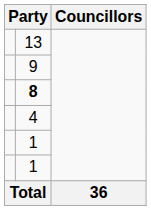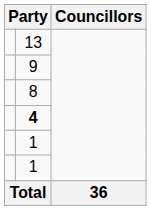(33, 92) bold -> (33, 92) normal
(33, 117) normal -> (33, 117) bold
